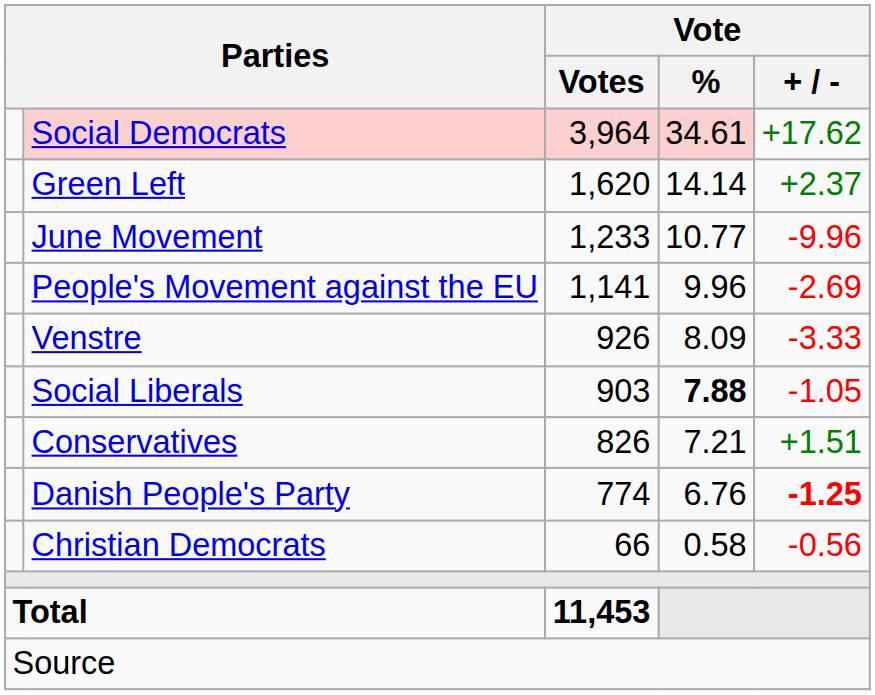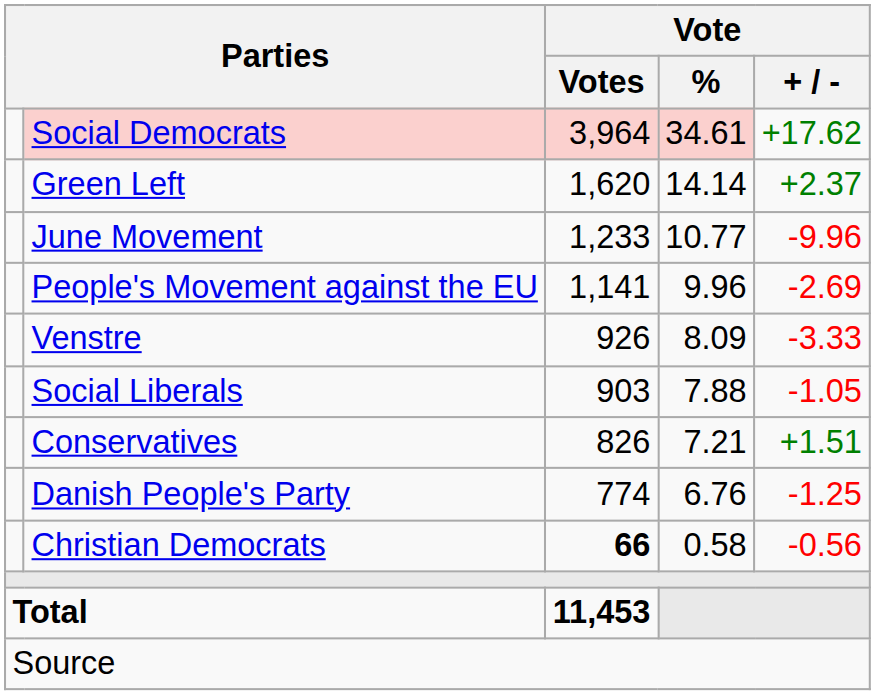(715, 390) bold -> (715, 390) normal
(825, 493) bold -> (825, 493) normal
(632, 545) normal -> (632, 545) bold
